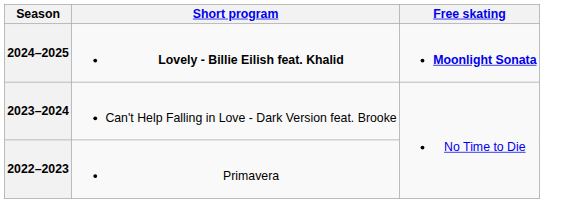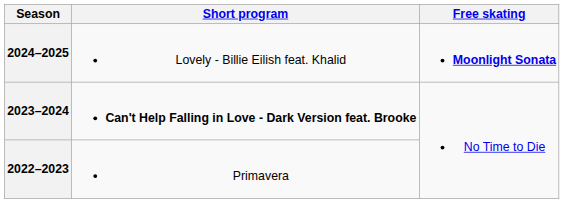(236, 60) bold -> (245, 60) normal
(236, 118) normal -> (245, 118) bold
